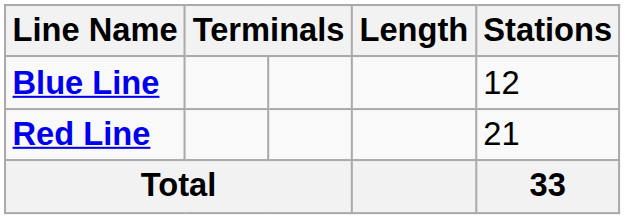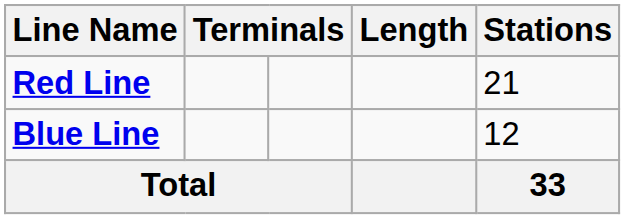rows swapped: (81, 133) <-> (86, 82)
